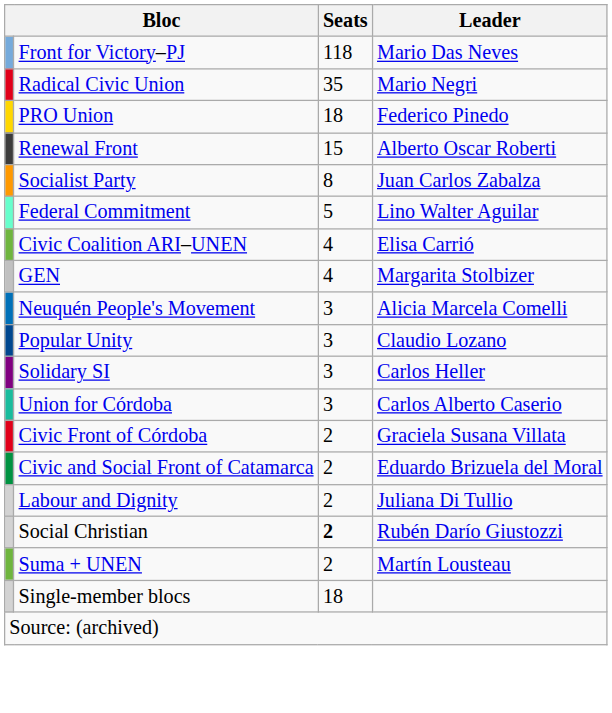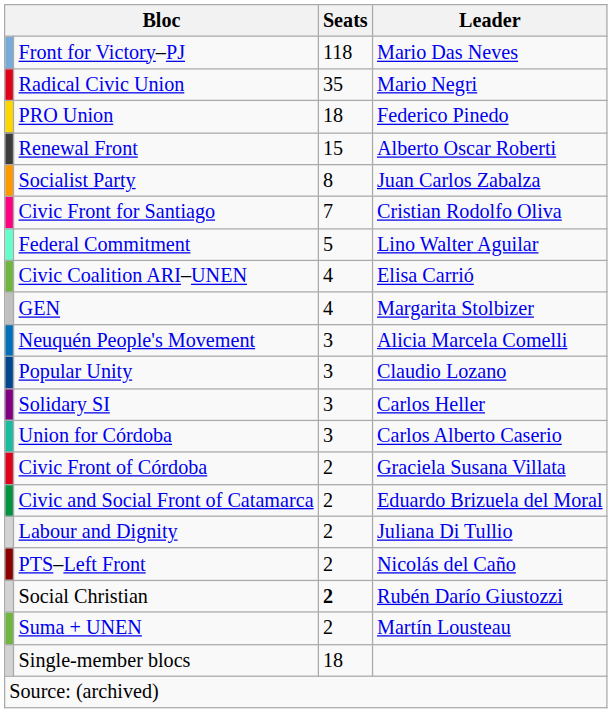+ row: (117, 212)
+ row: (82, 564)
